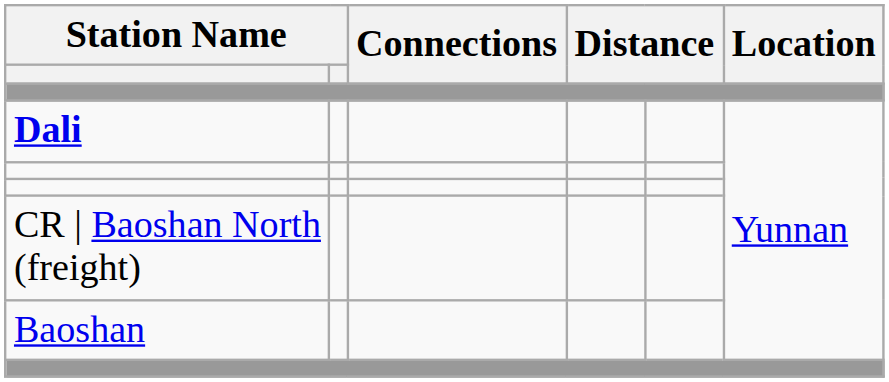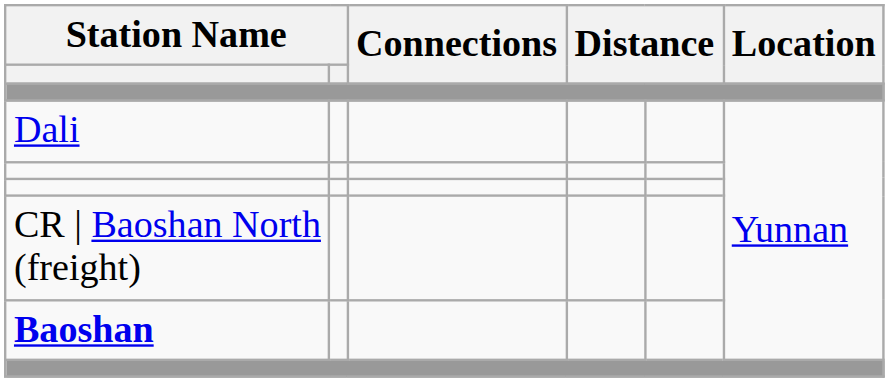(48, 130) bold -> (47, 130) normal
(80, 328) normal -> (84, 328) bold
